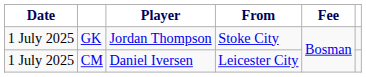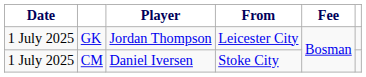(248, 38) Stoke City -> (258, 38) Leicester City
(258, 60) Leicester City -> (248, 60) Stoke City
